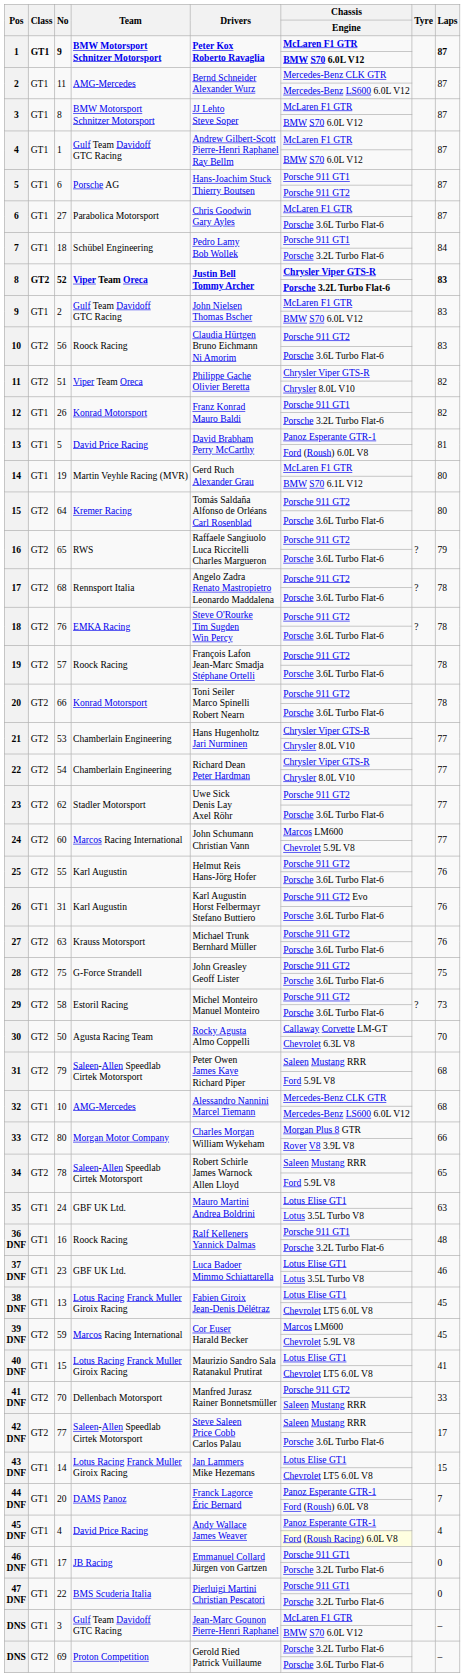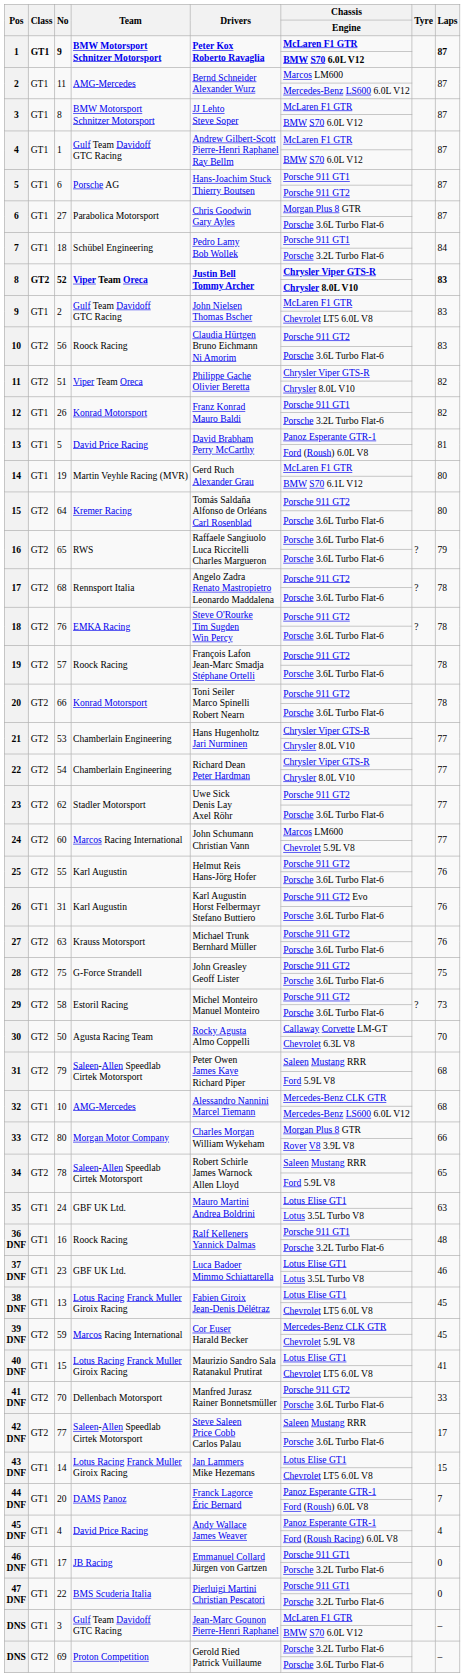(335, 75) Mercedes-Benz CLK GTR -> (313, 75) Marcos LM600
(318, 208) McLaren F1 GTR -> (322, 208) Morgan Plus 8 GTR
(337, 287) Porsche 3.2L Turbo Flat-6 -> (321, 287) Chrysler 8.0L V10
(323, 319) BMW S70 6.0L V12 -> (328, 319) Chevrolet LT5 6.0L V8
(317, 540) Porsche 911 GT2 -> (334, 540) Porsche 3.6L Turbo Flat-6
(313, 1326) Marcos LM600 -> (335, 1326) Mercedes-Benz CLK GTR
(325, 1405) Saleen Mustang RRR -> (334, 1405) Porsche 3.6L Turbo Flat-6
(340, 1538) lightyellow background -> (340, 1538) no background
